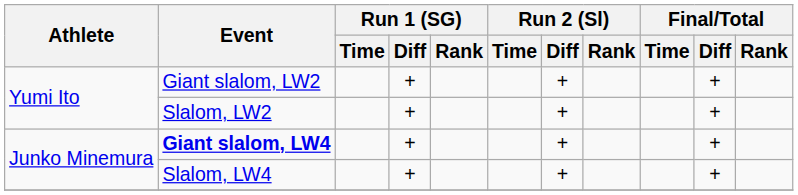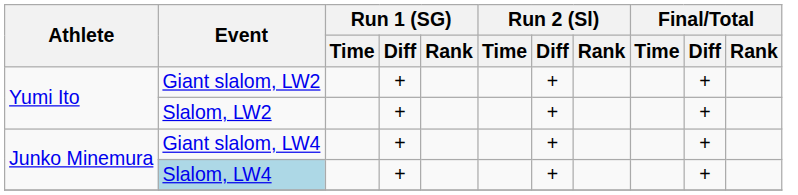(246, 143) bold -> (241, 143) normal
(217, 174) no background -> (217, 174) lightblue background
